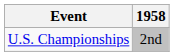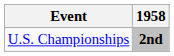(151, 39) normal -> (151, 39) bold
